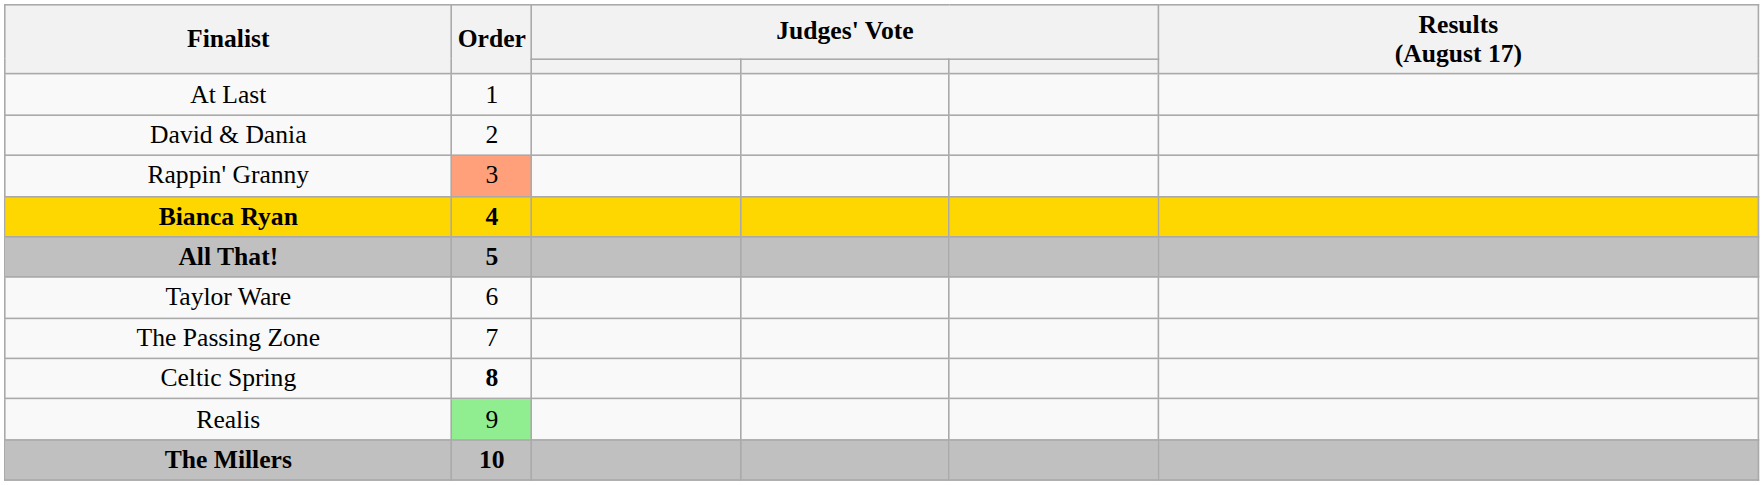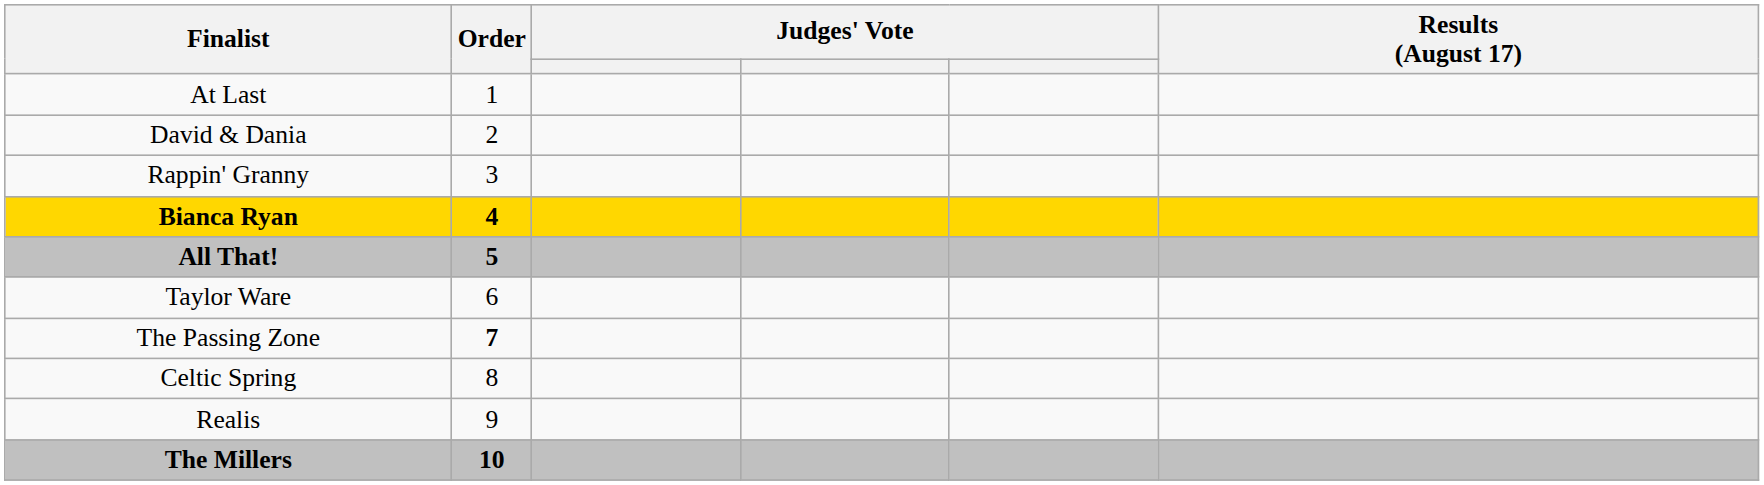(492, 175) lightsalmon background -> (492, 175) no background
(492, 337) normal -> (492, 337) bold
(492, 378) bold -> (492, 378) normal
(492, 418) lightgreen background -> (492, 418) no background
